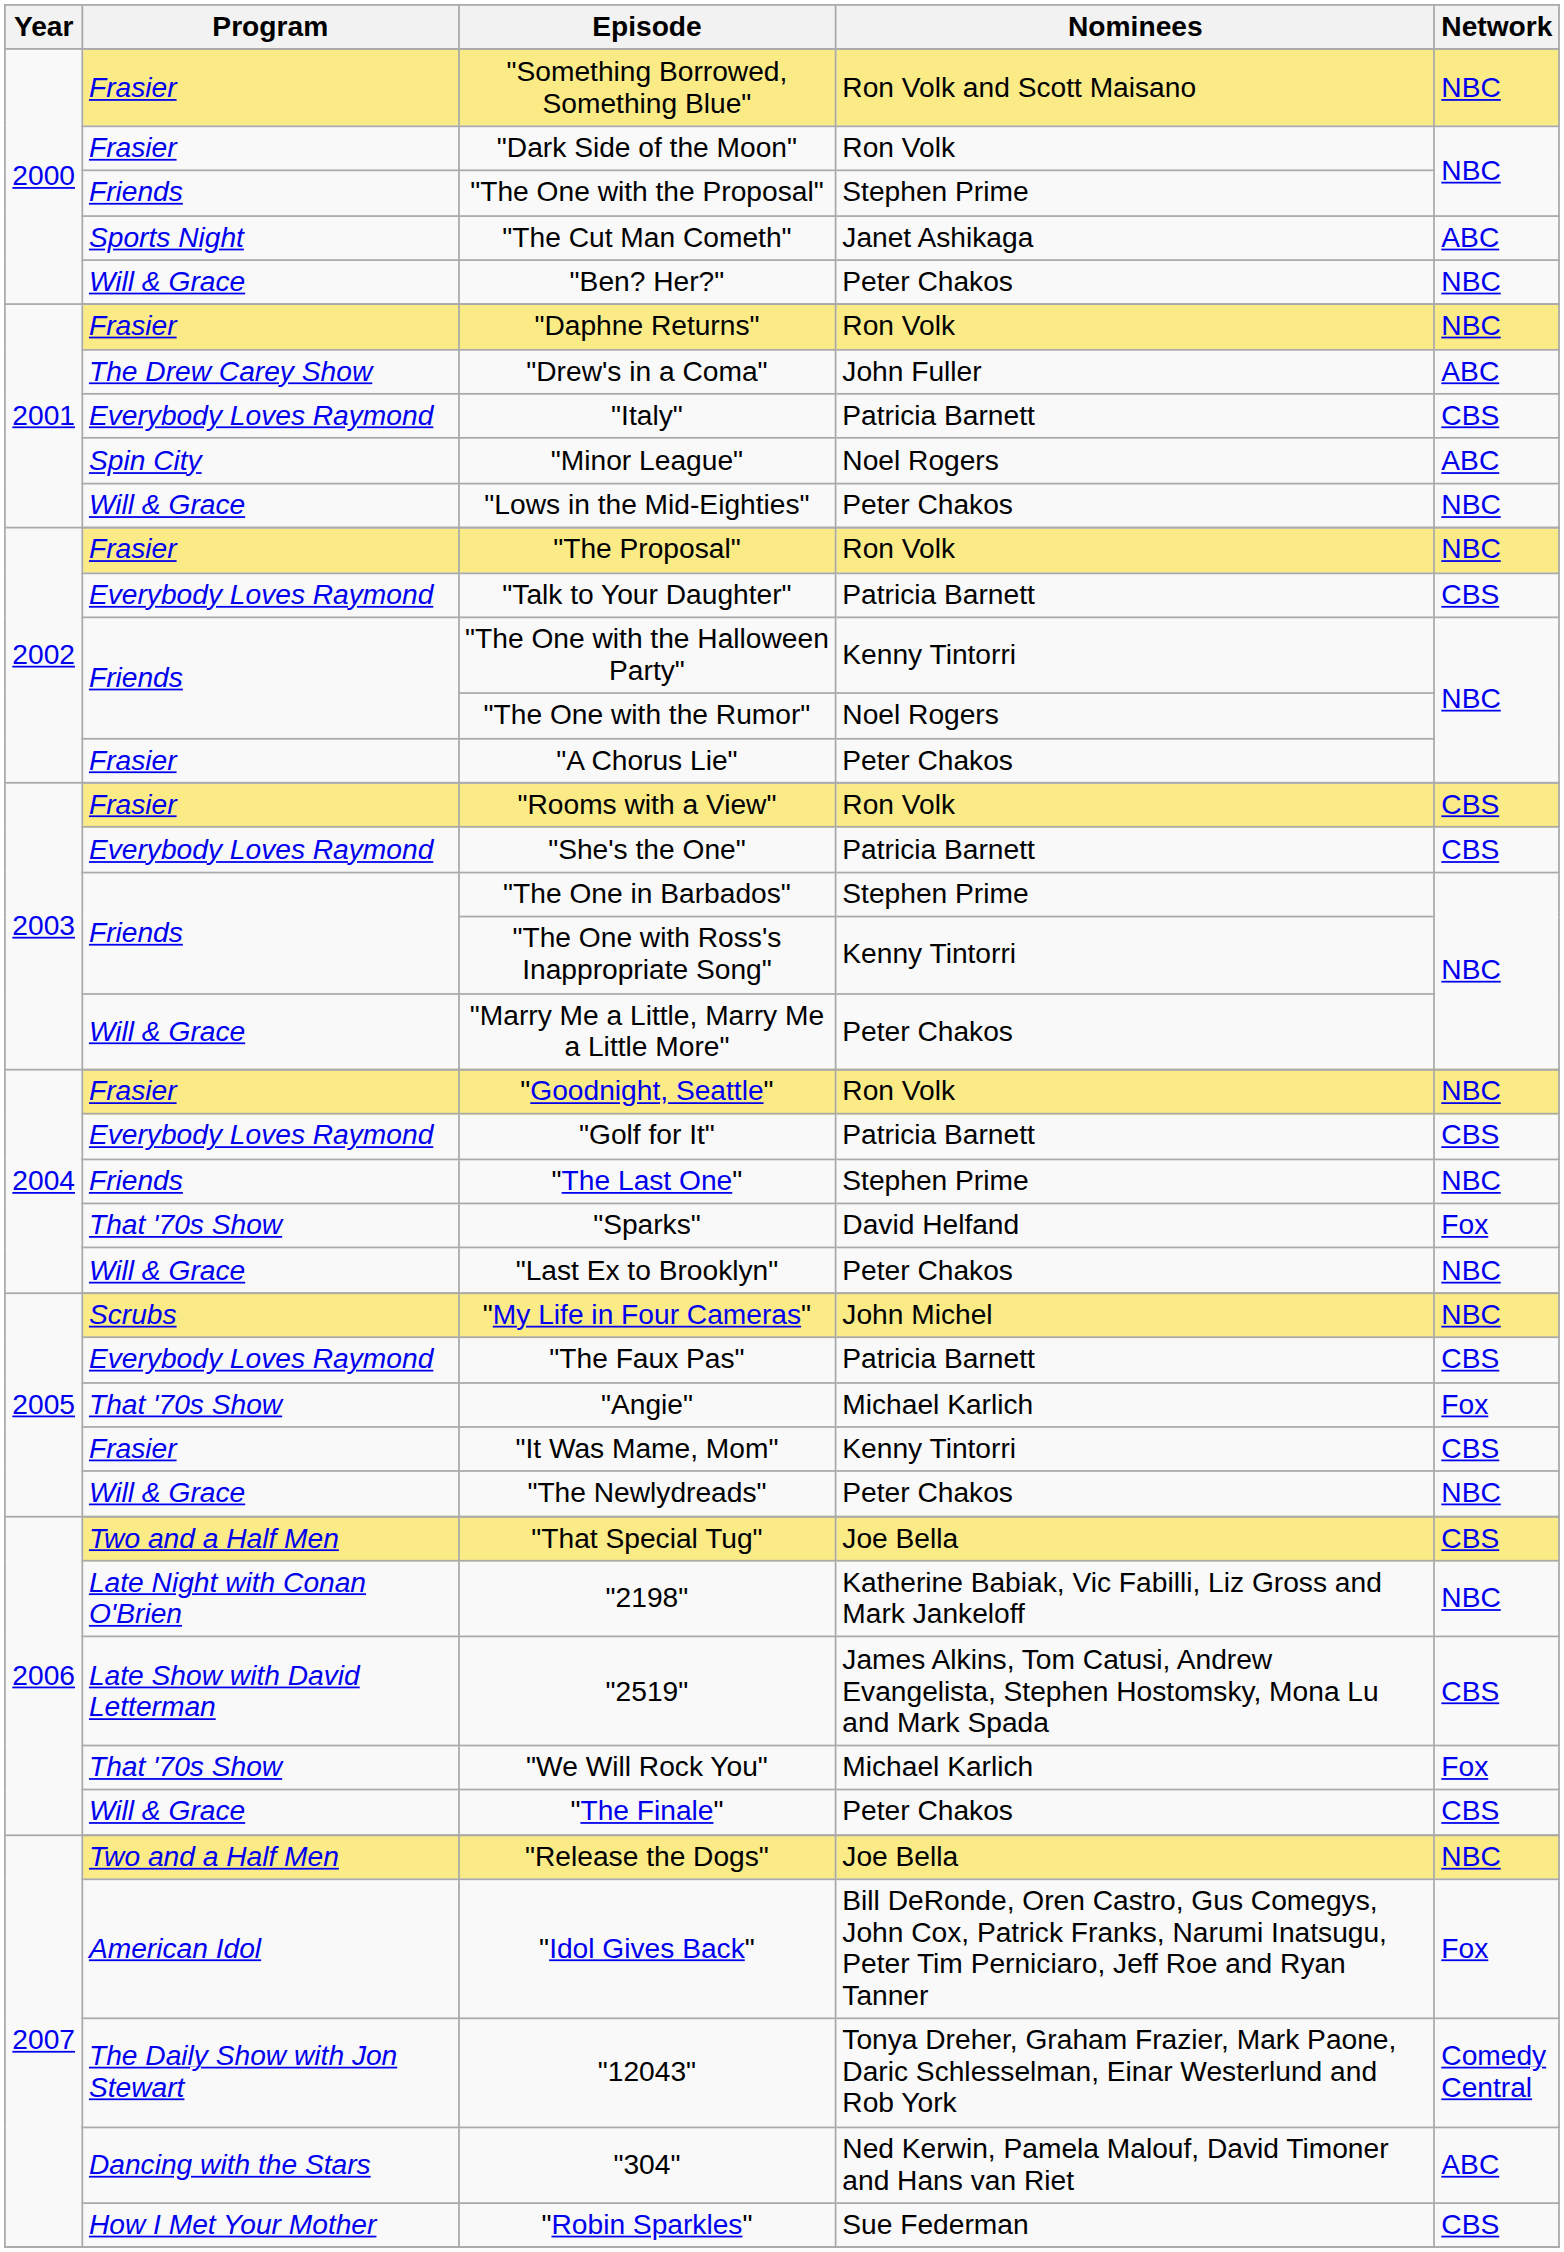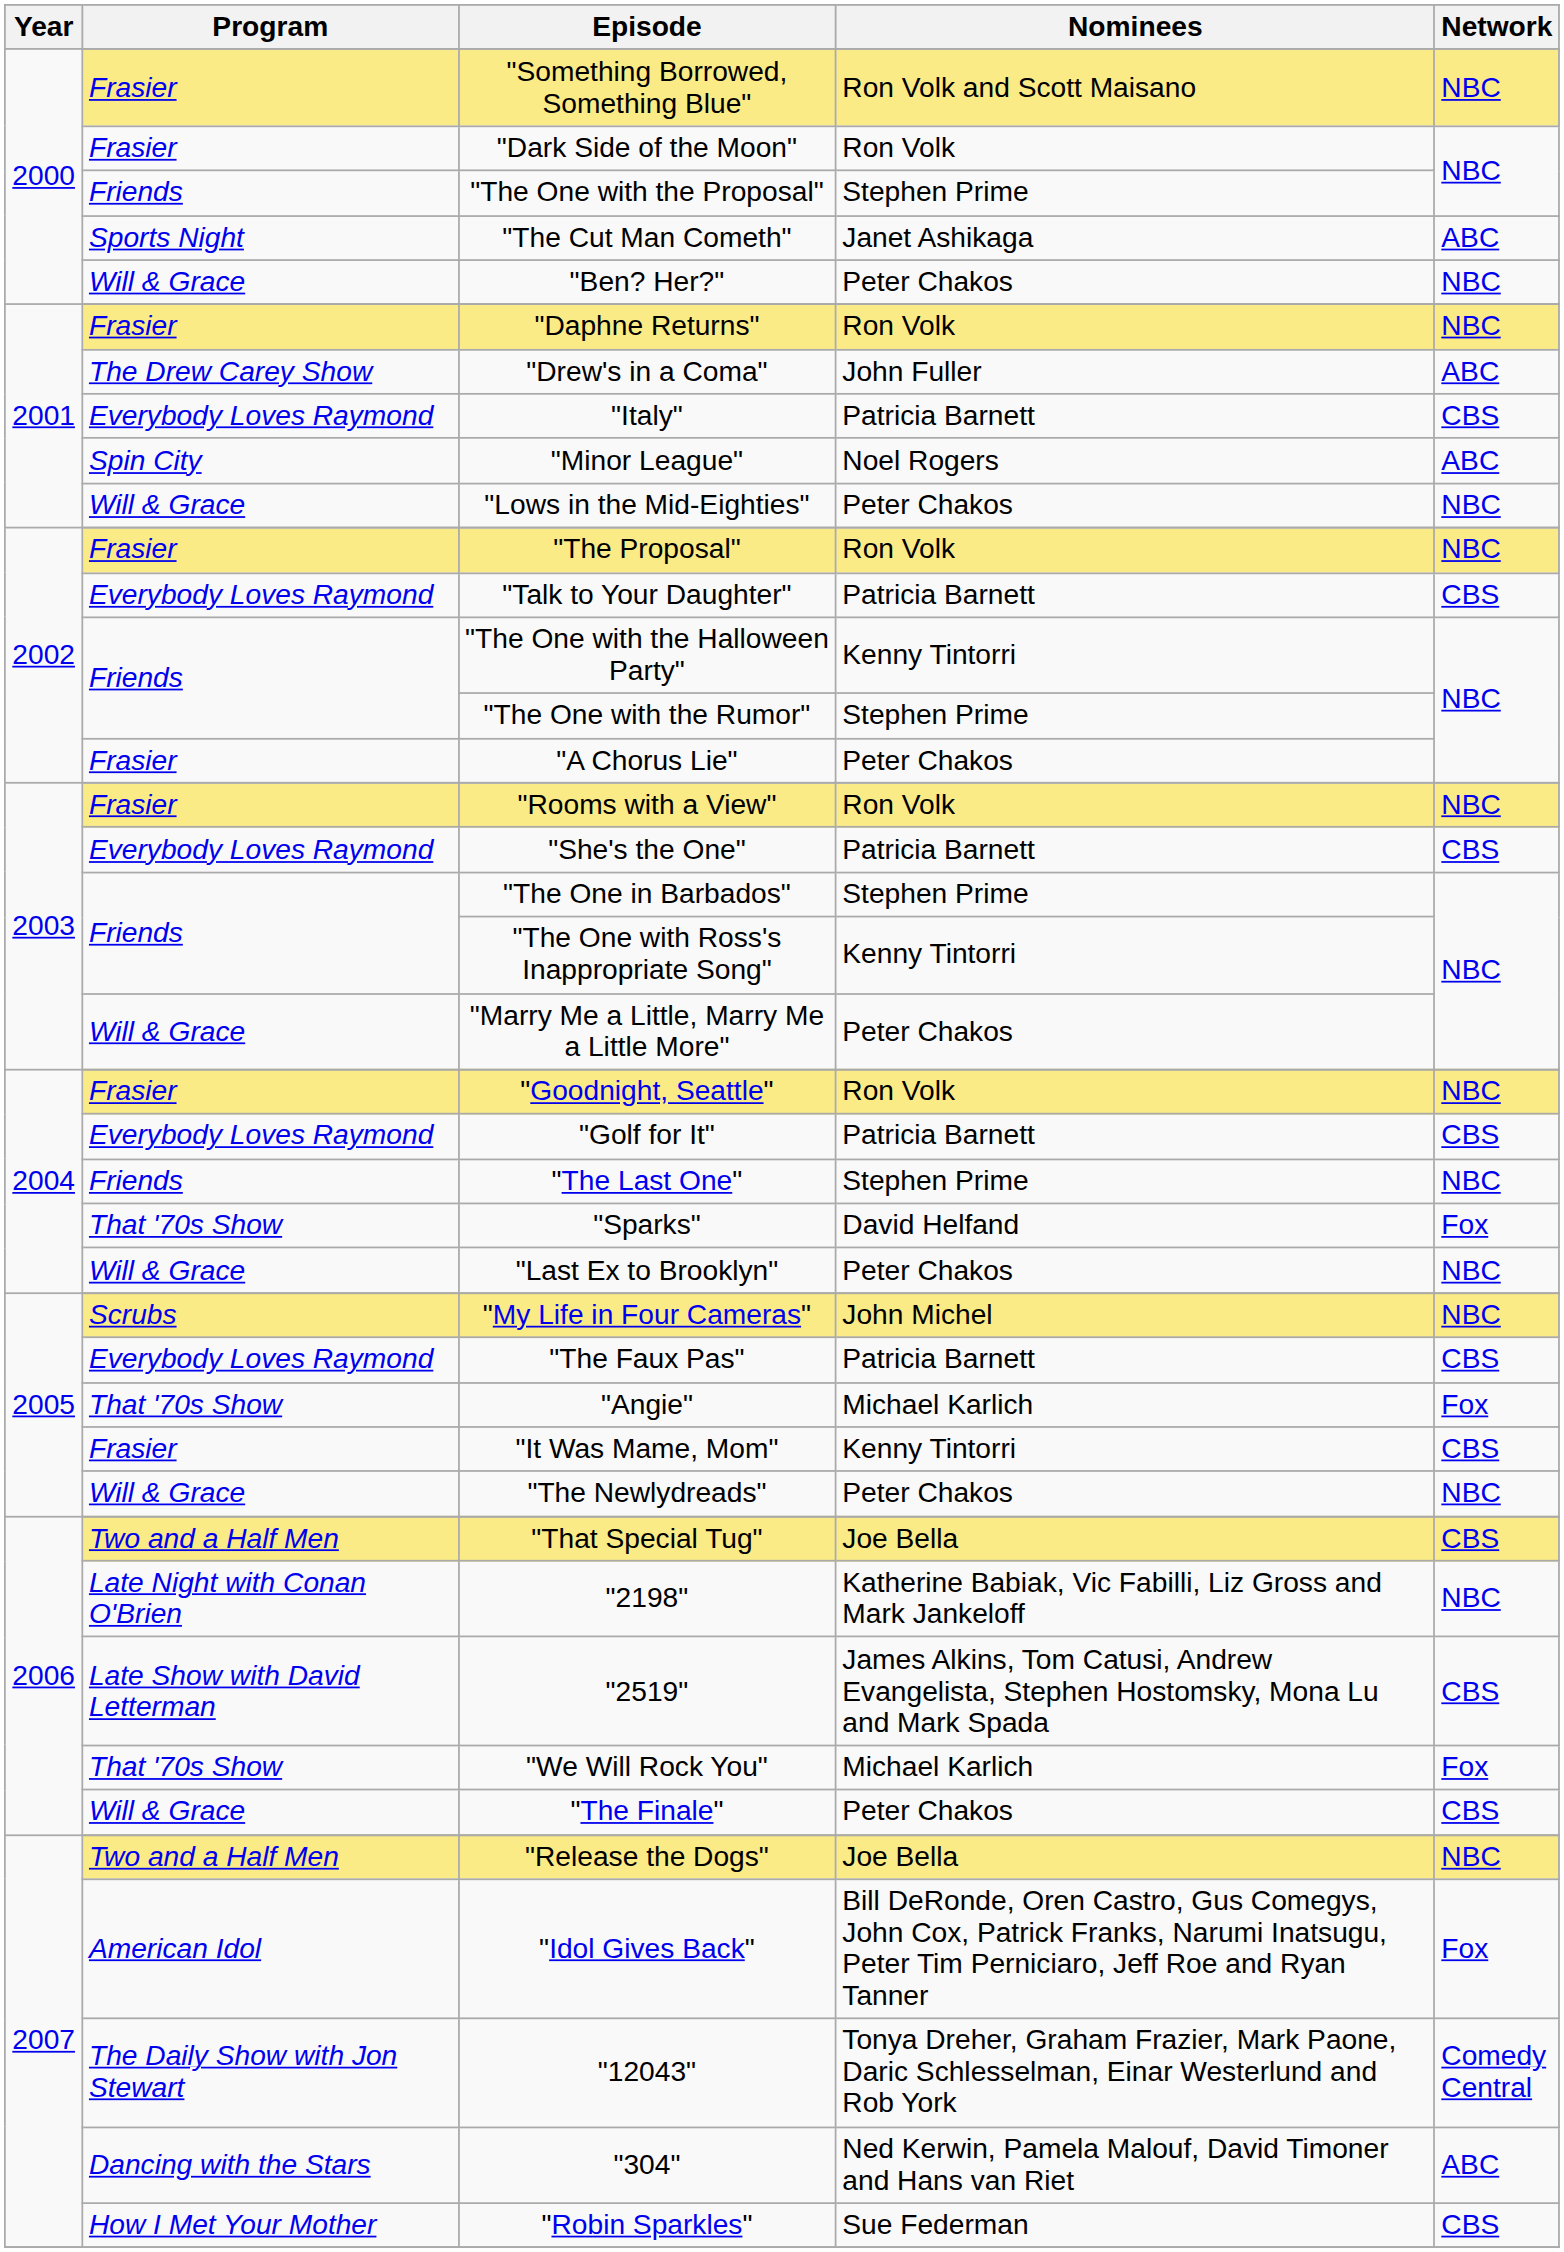(921, 715) Noel Rogers -> (935, 715) Stephen Prime
(1470, 804) CBS -> (1471, 804) NBC
